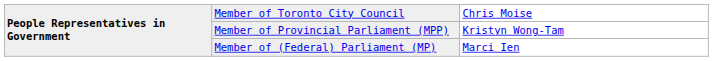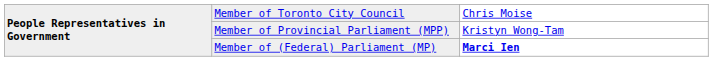(491, 47) normal -> (491, 47) bold
